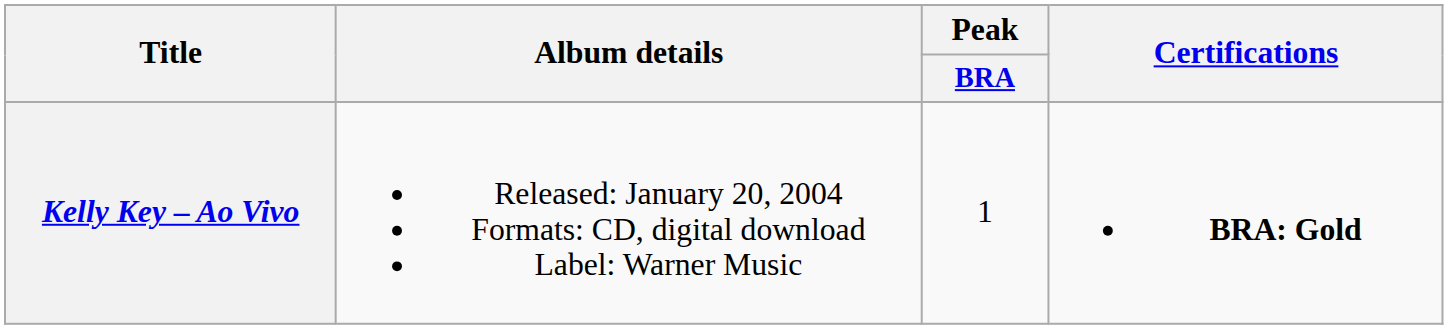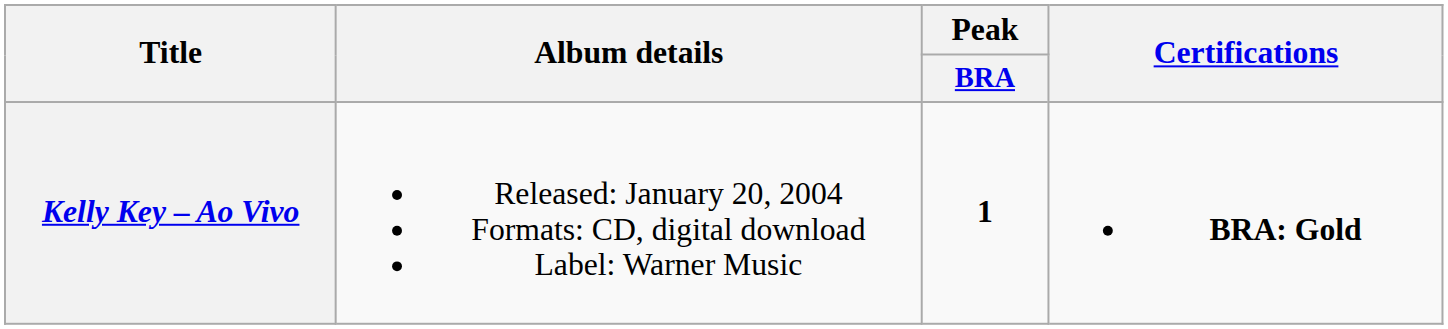(985, 212) normal -> (985, 212) bold
